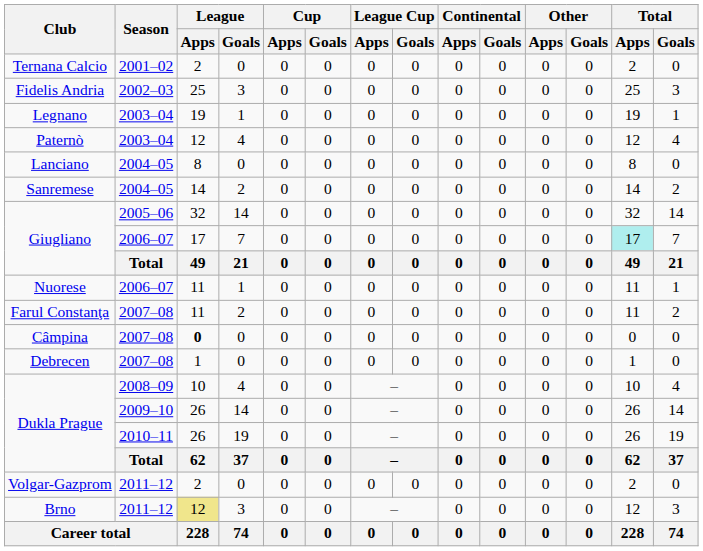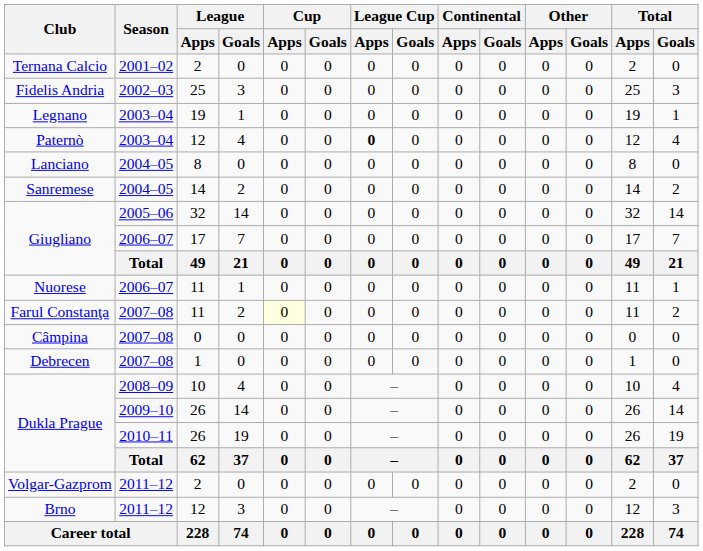(371, 139) normal -> (371, 139) bold
(632, 238) paleturquoise background -> (632, 238) no background
(284, 312) no background -> (284, 312) lightyellow background
(198, 336) bold -> (198, 336) normal
(198, 509) khaki background -> (198, 509) no background
